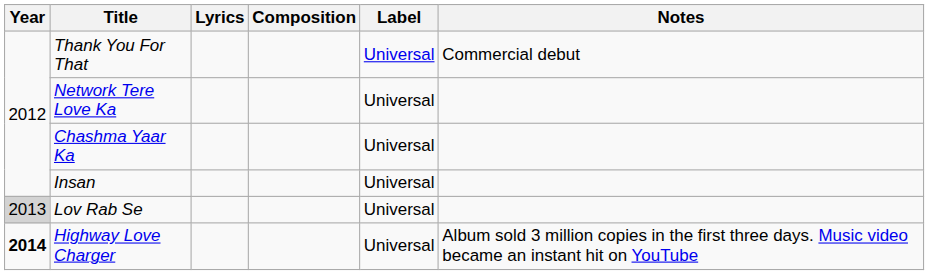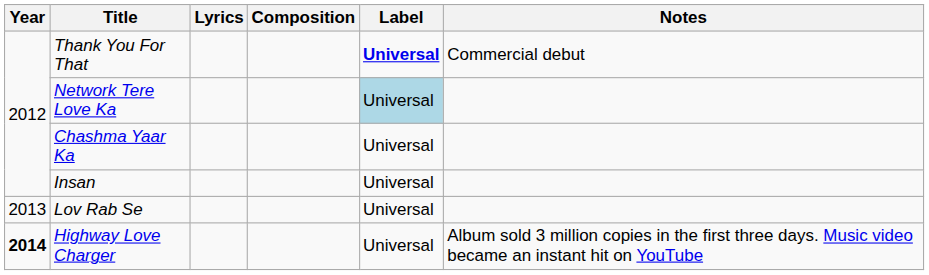(399, 54) normal -> (401, 54) bold
(399, 100) no background -> (398, 100) lightblue background
(27, 209) lightgrey background -> (27, 209) no background
